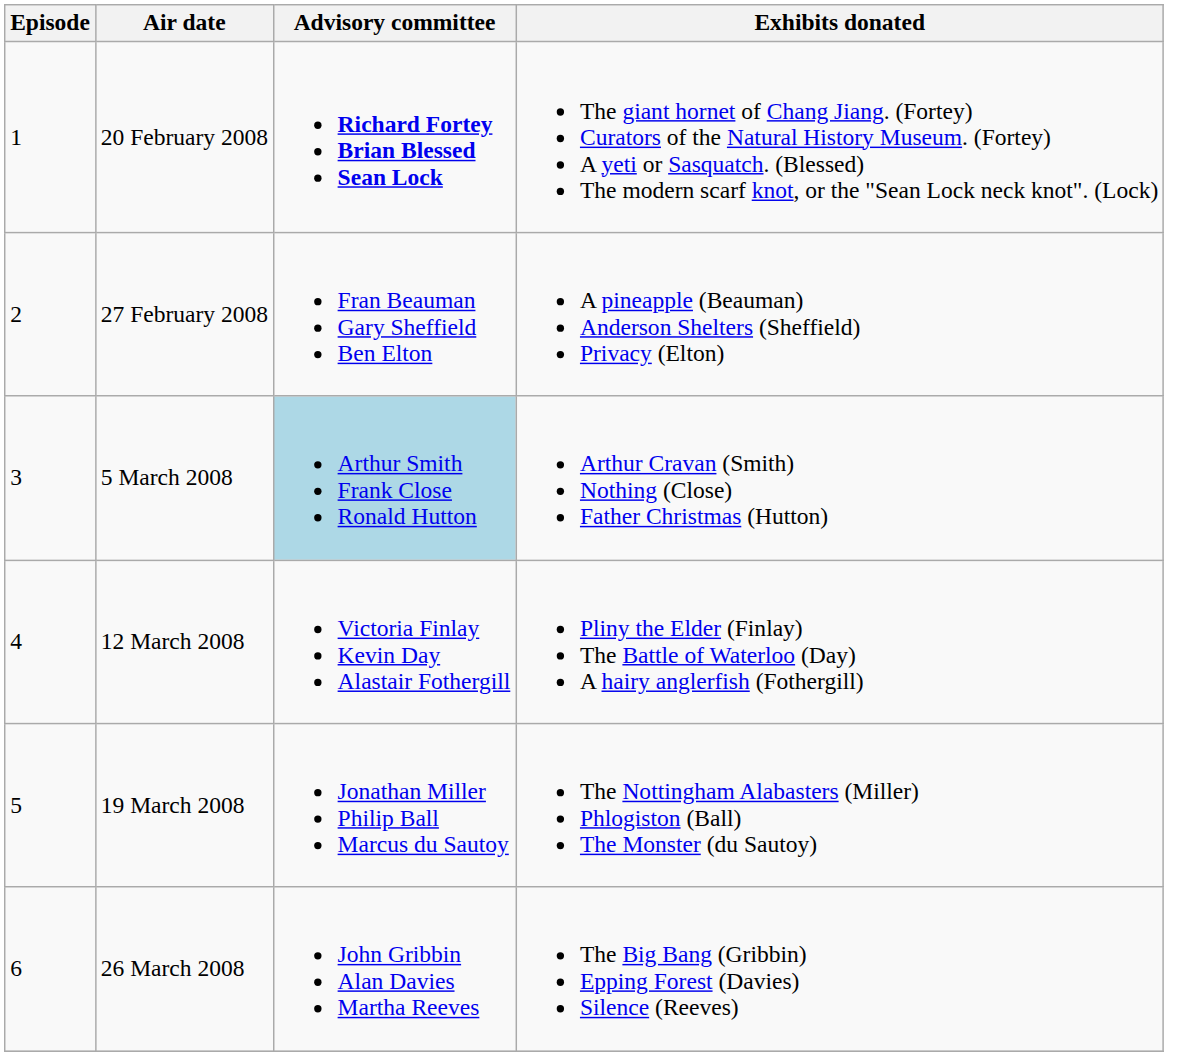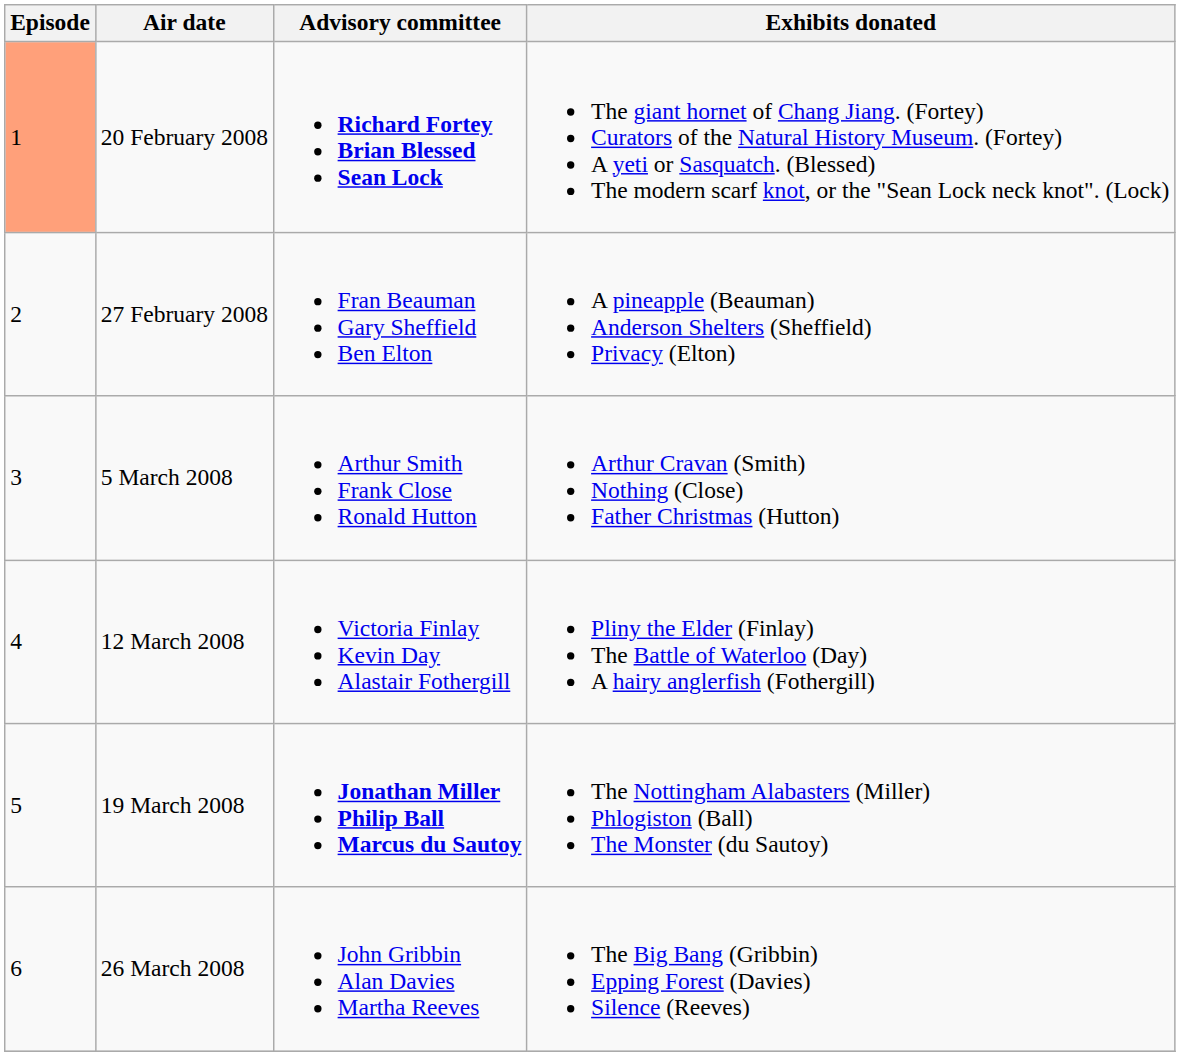(16, 136) no background -> (16, 136) lightsalmon background
(395, 491) lightblue background -> (400, 491) no background
(395, 818) normal -> (400, 818) bold
